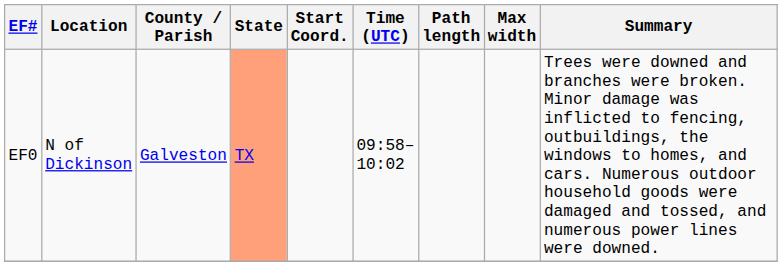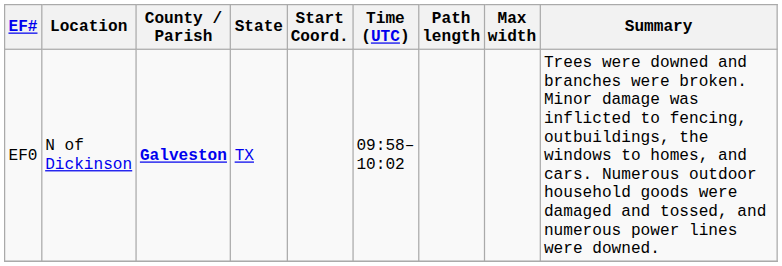(183, 156) normal -> (183, 156) bold
(244, 156) lightsalmon background -> (244, 156) no background
